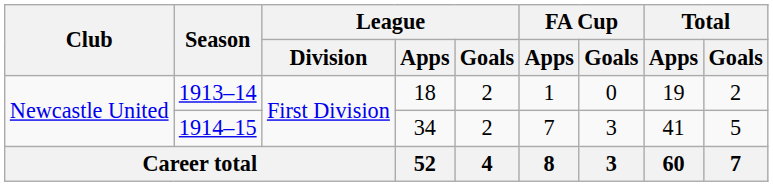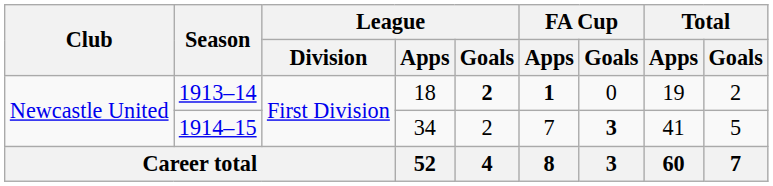(487, 92) normal -> (487, 92) bold
(549, 92) normal -> (549, 92) bold
(611, 127) normal -> (611, 127) bold
